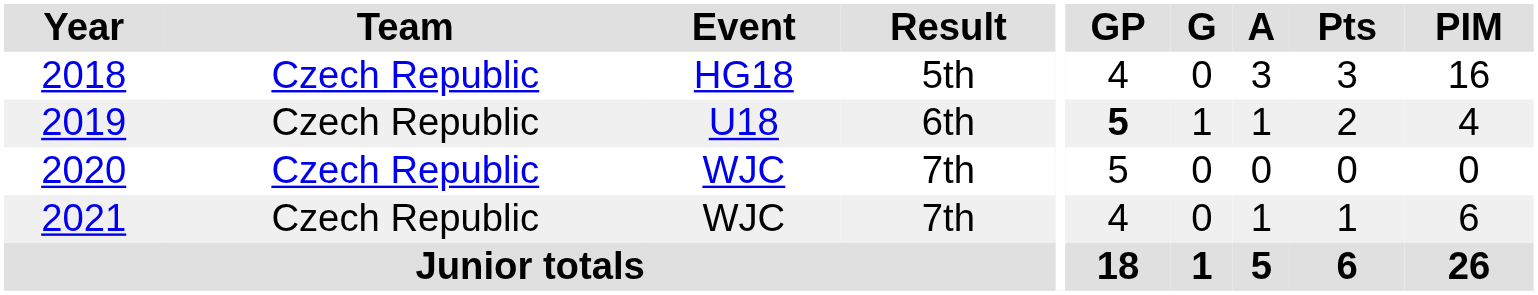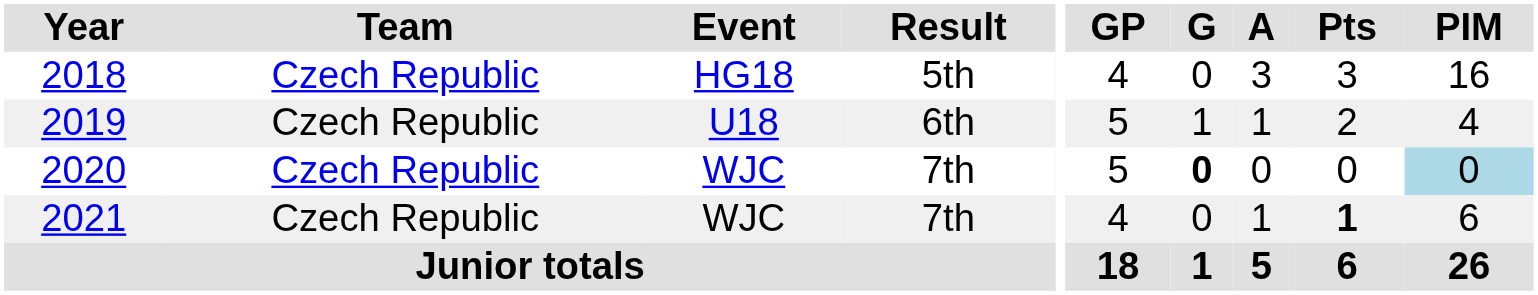(1118, 122) bold -> (1118, 122) normal
(1202, 170) normal -> (1202, 170) bold
(1469, 170) no background -> (1469, 170) lightblue background
(1347, 218) normal -> (1347, 218) bold
